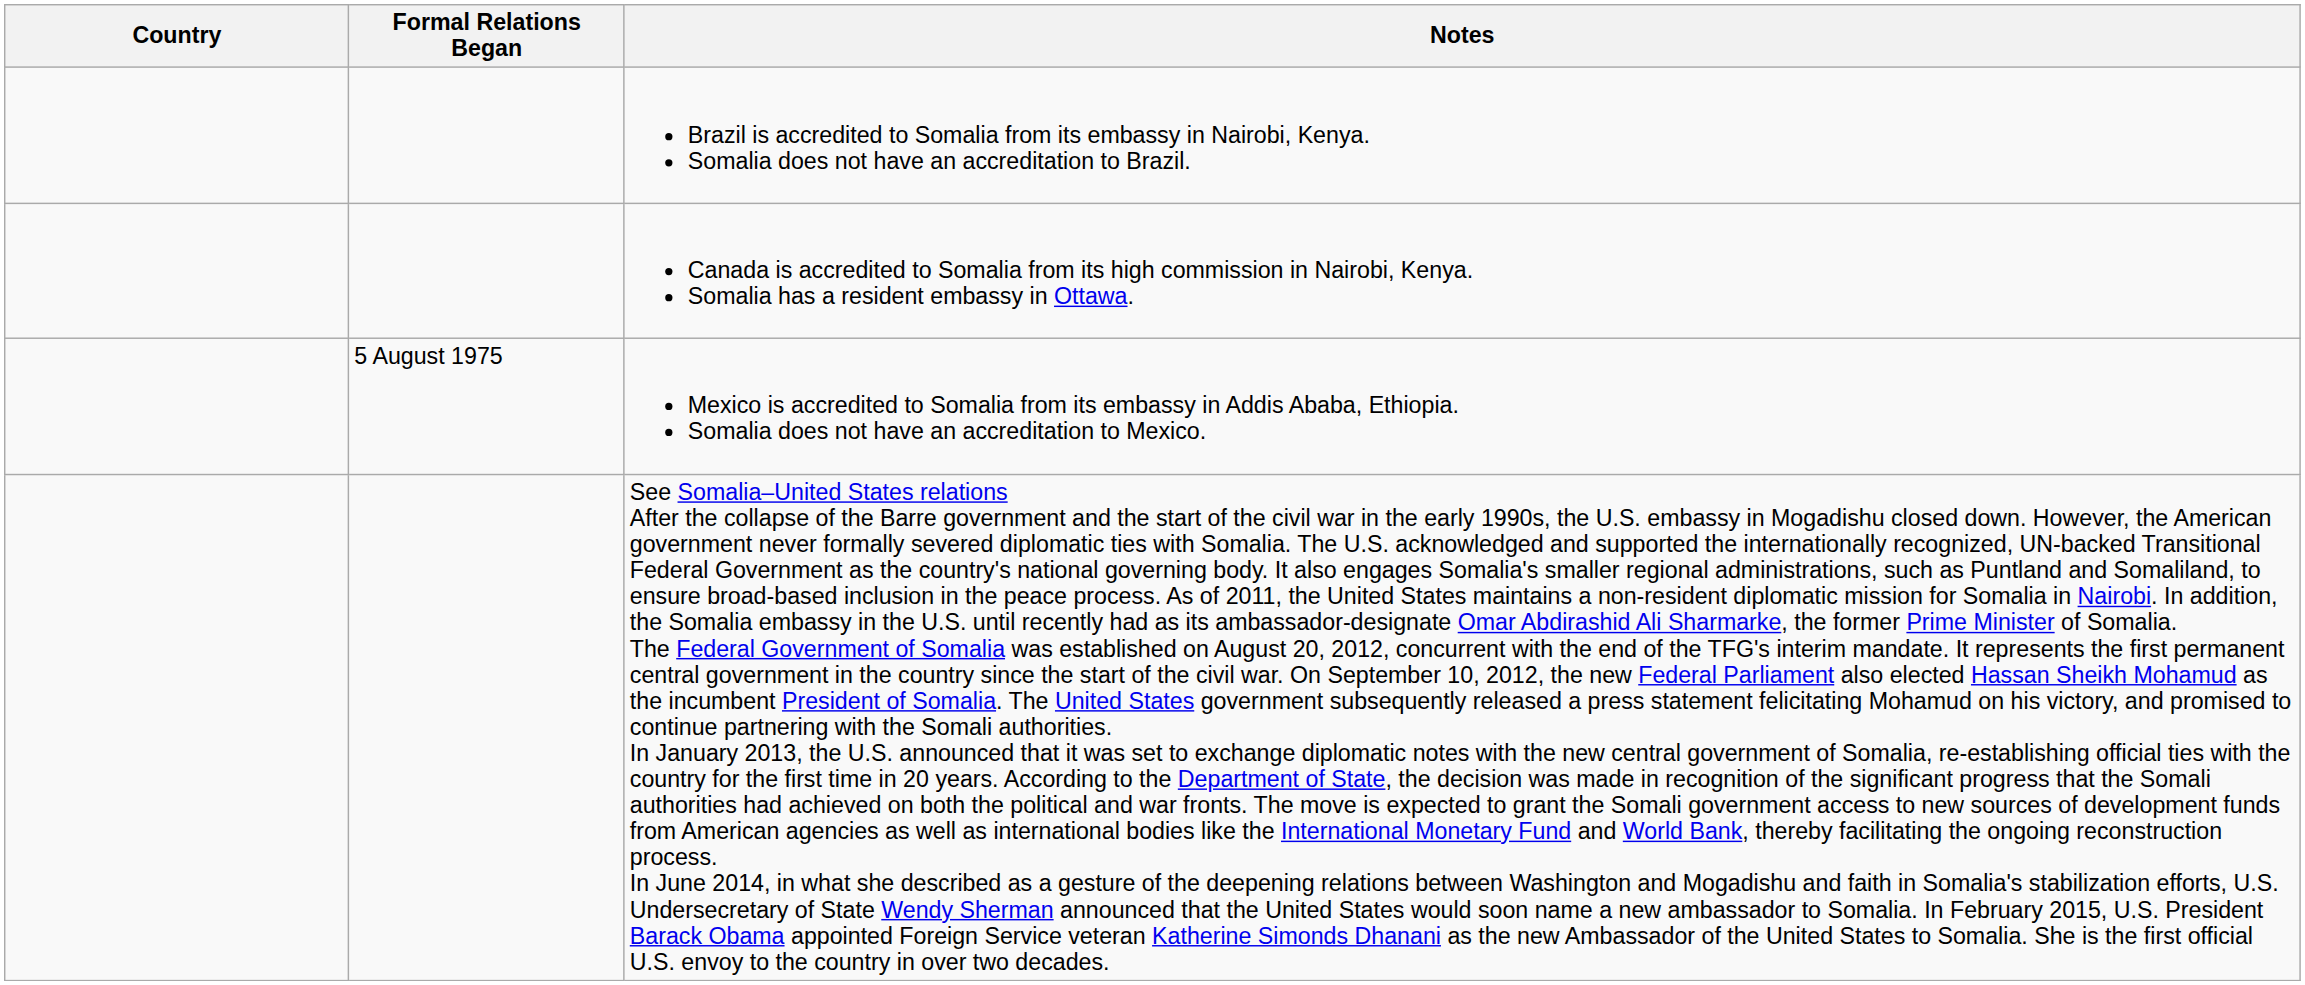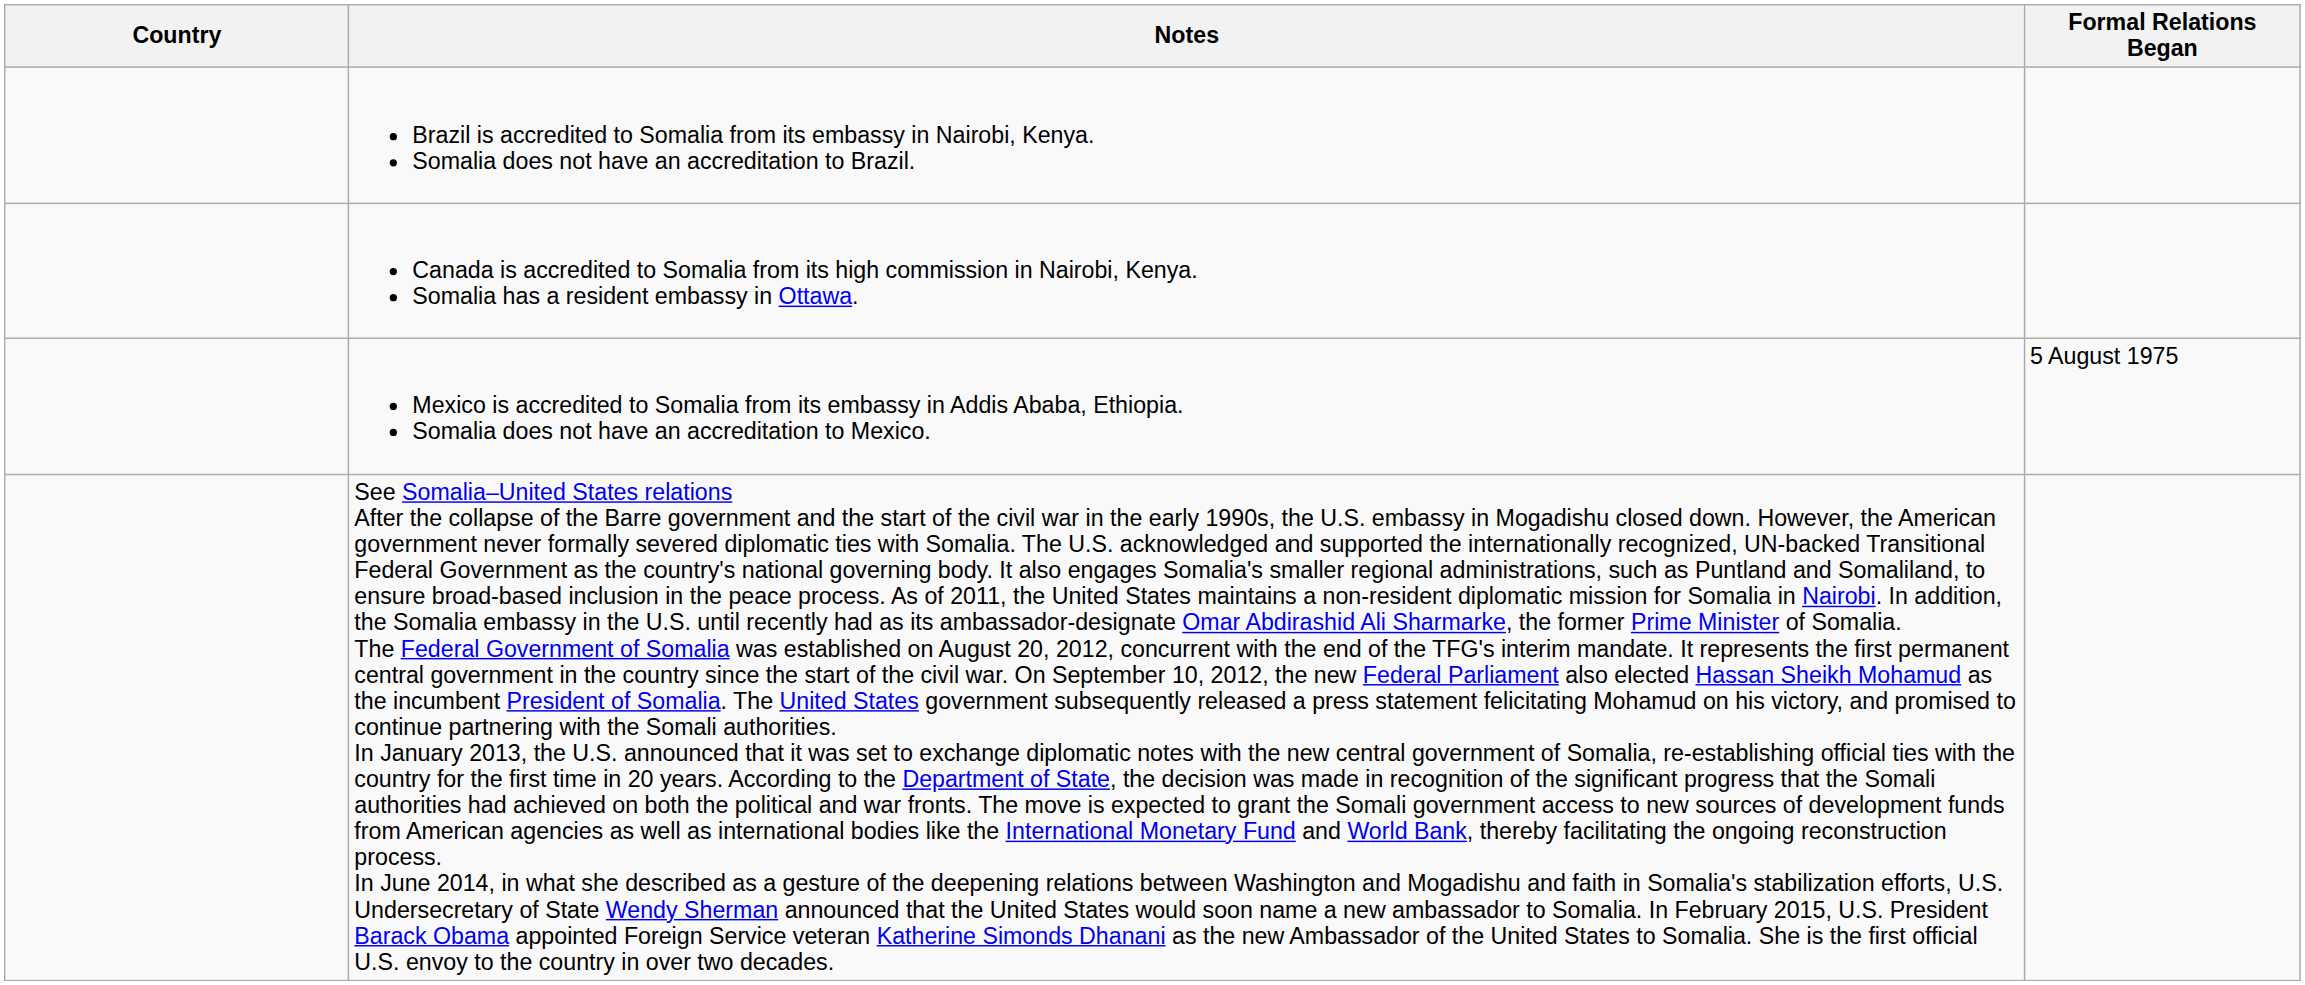columns swapped: (487, 35) <-> (1462, 35)
